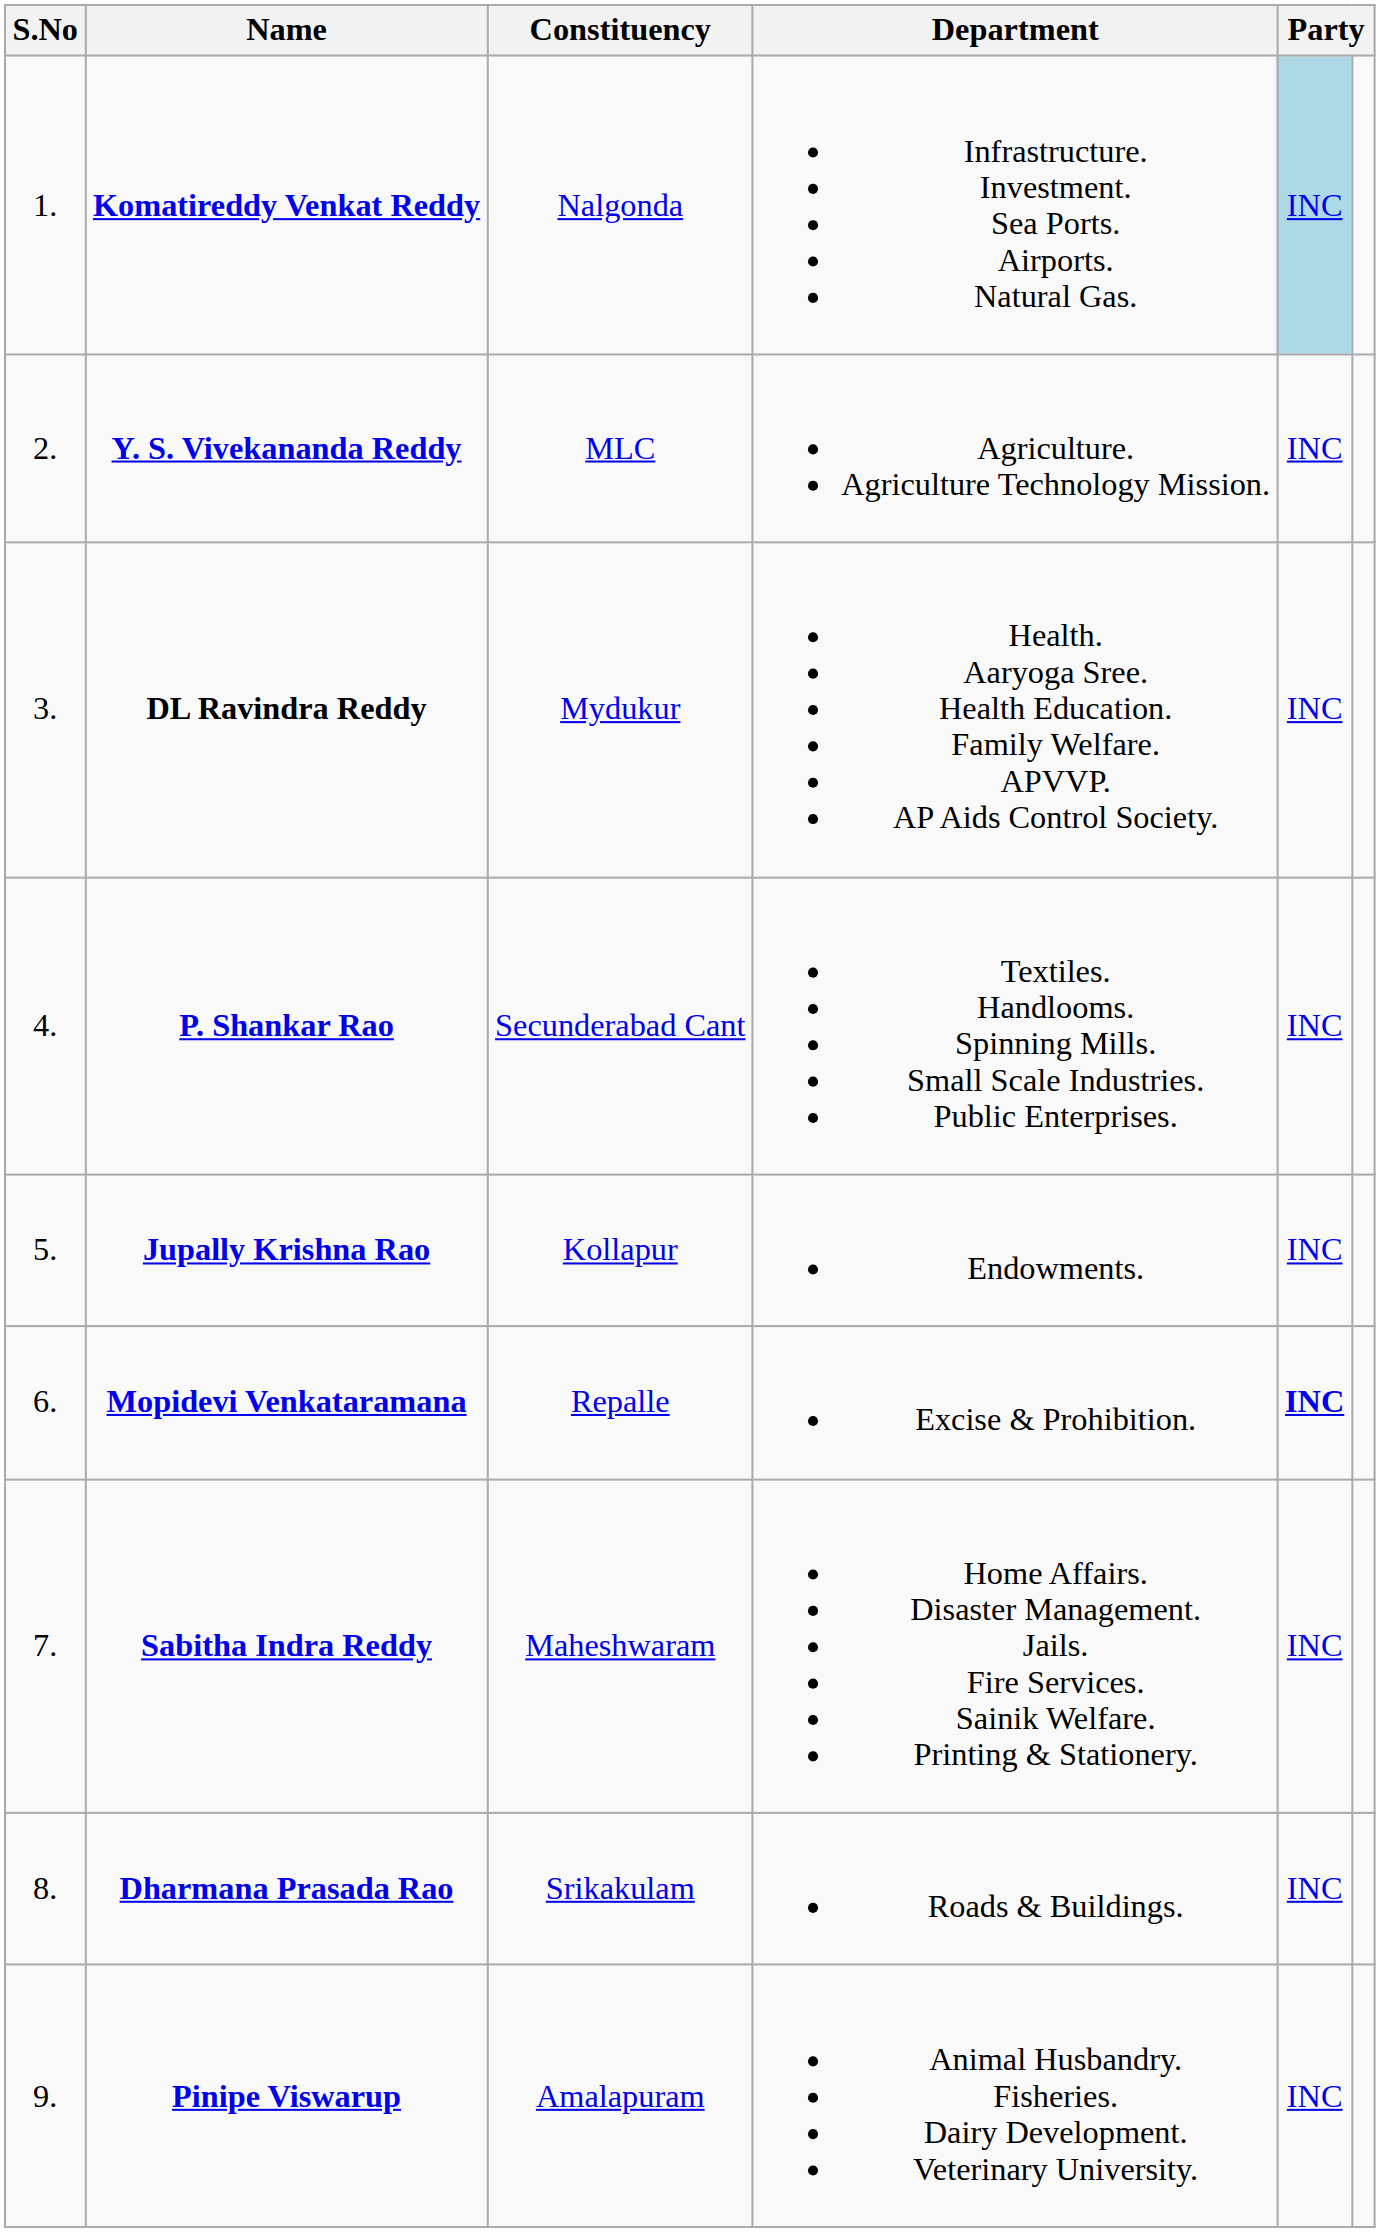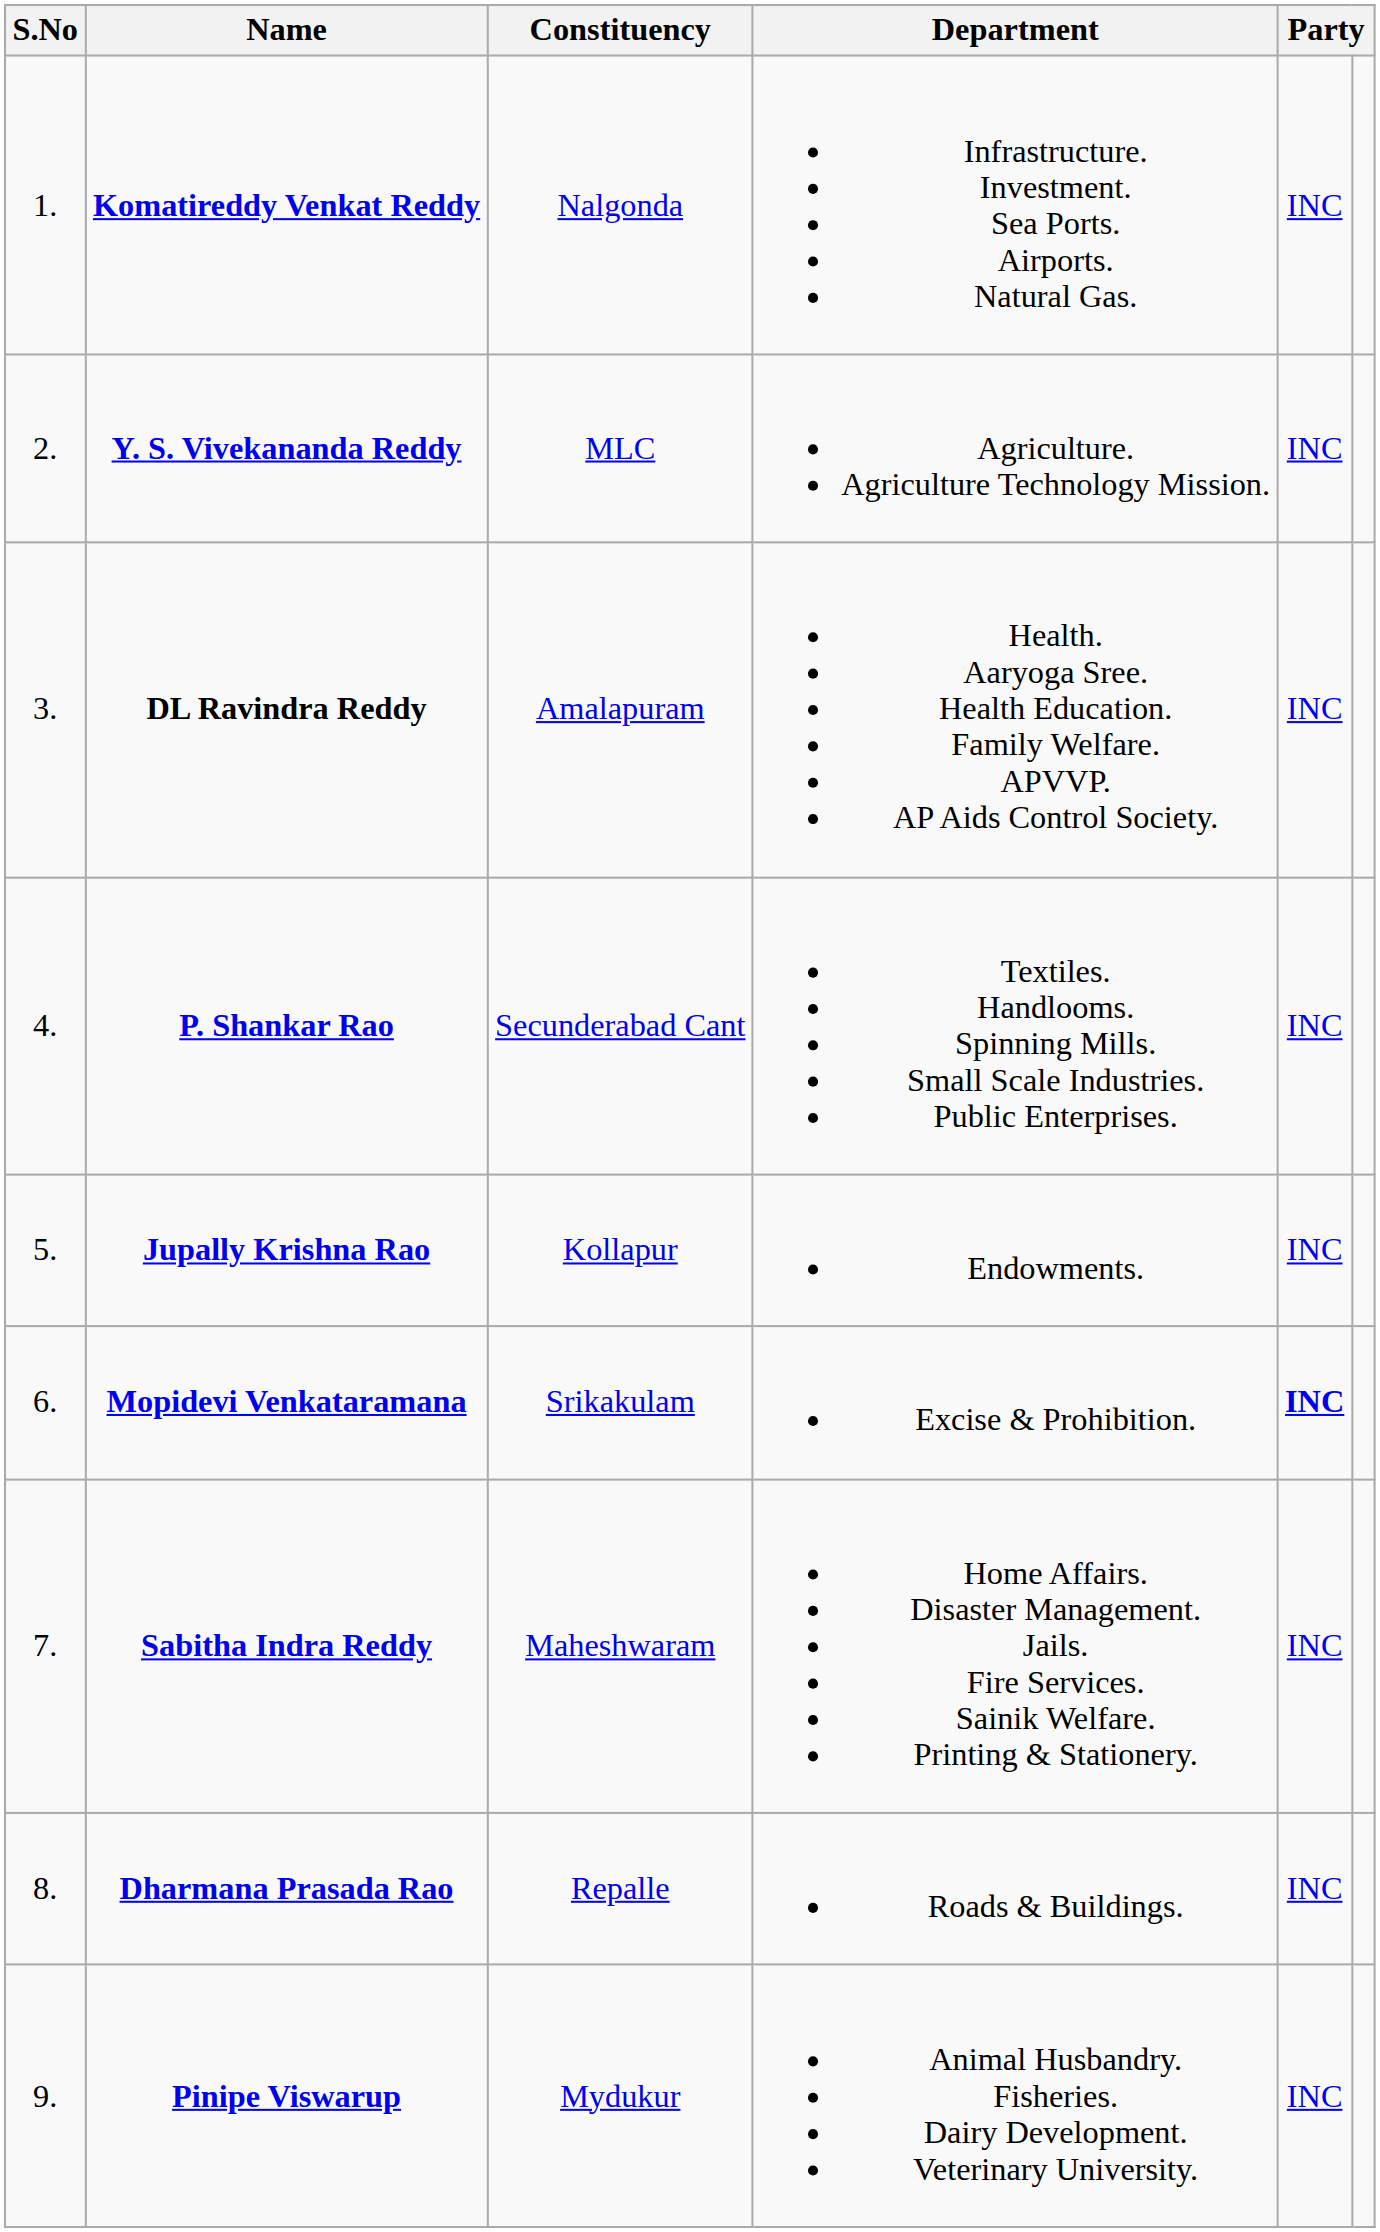(1315, 204) lightblue background -> (1315, 204) no background
(620, 709) Mydukur -> (620, 709) Amalapuram
(620, 1402) Repalle -> (620, 1402) Srikakulam
(620, 1888) Srikakulam -> (620, 1888) Repalle
(620, 2095) Amalapuram -> (620, 2095) Mydukur
